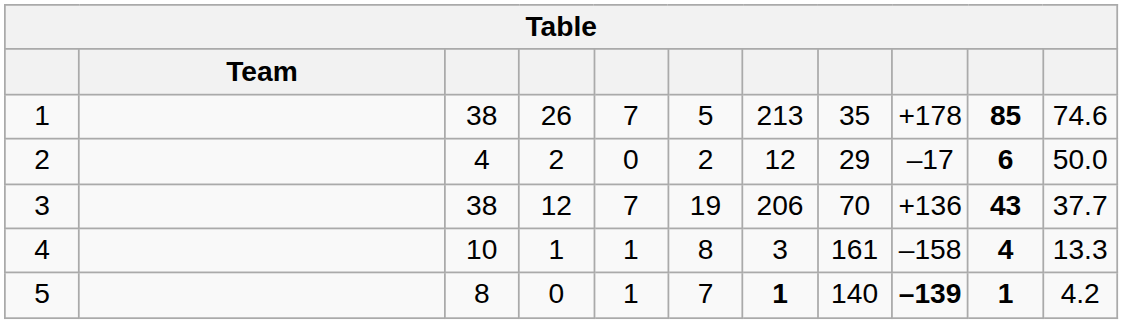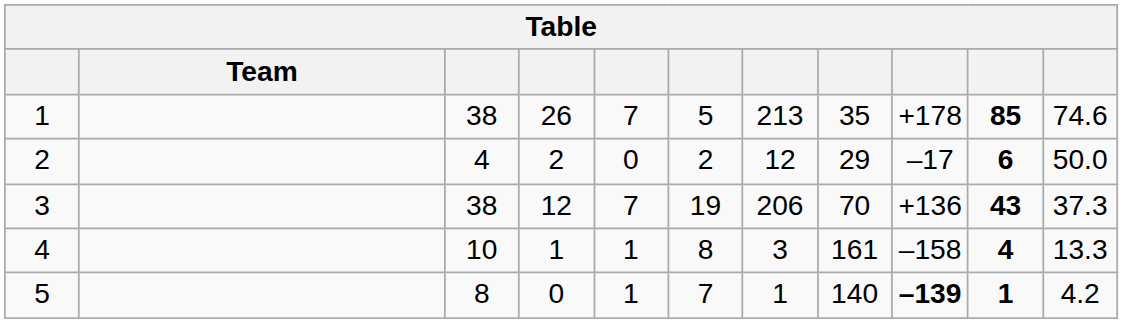(1080, 205) 37.7 -> (1080, 205) 37.3
(780, 294) bold -> (780, 294) normal
